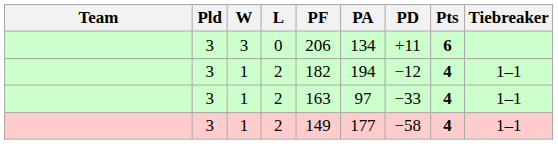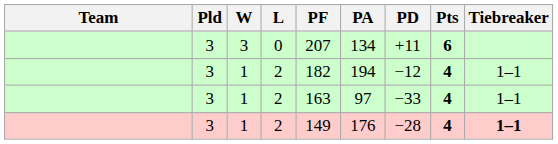(318, 44) 206 -> (318, 44) 207
(363, 125) 177 -> (363, 125) 176
(408, 125) −58 -> (408, 125) −28
(509, 125) normal -> (509, 125) bold
